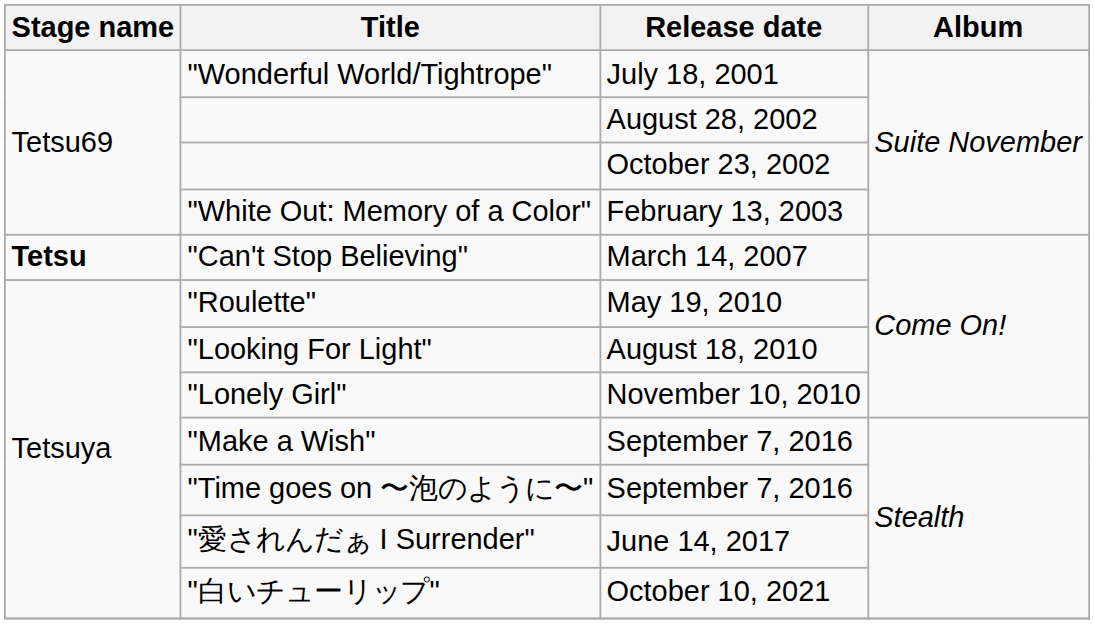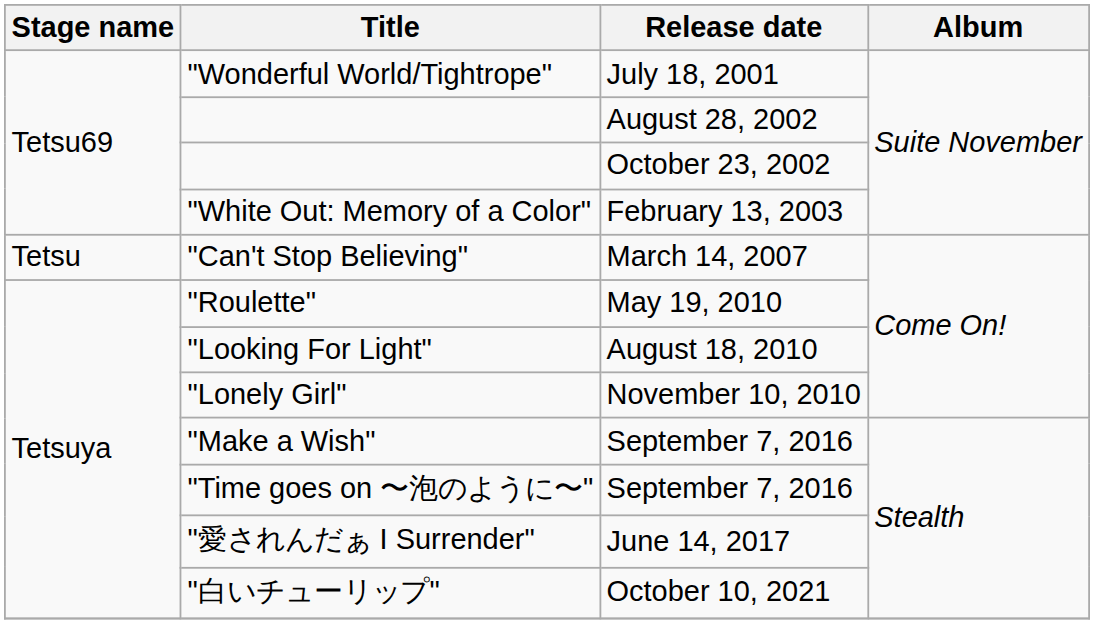(49, 257) bold -> (46, 257) normal
